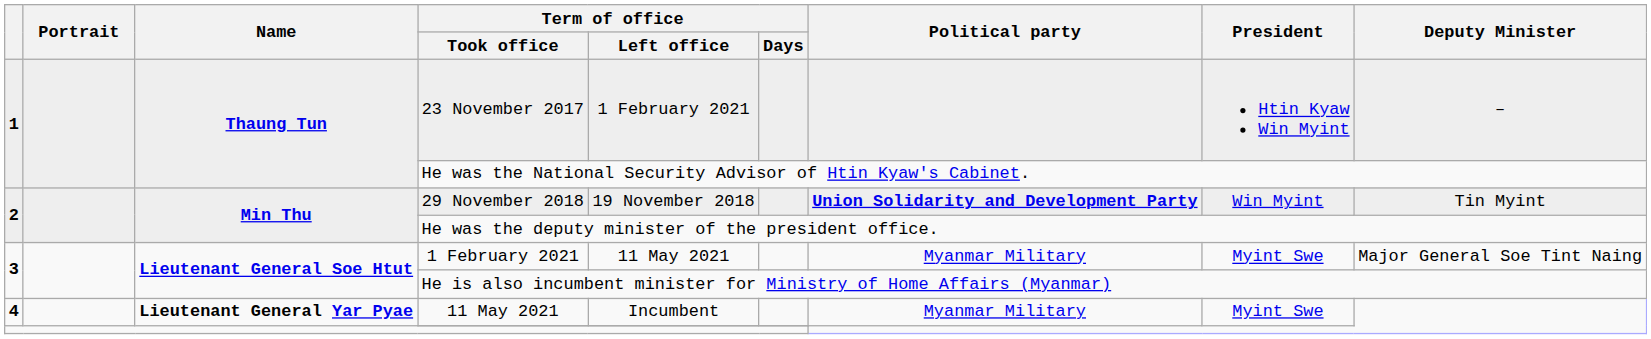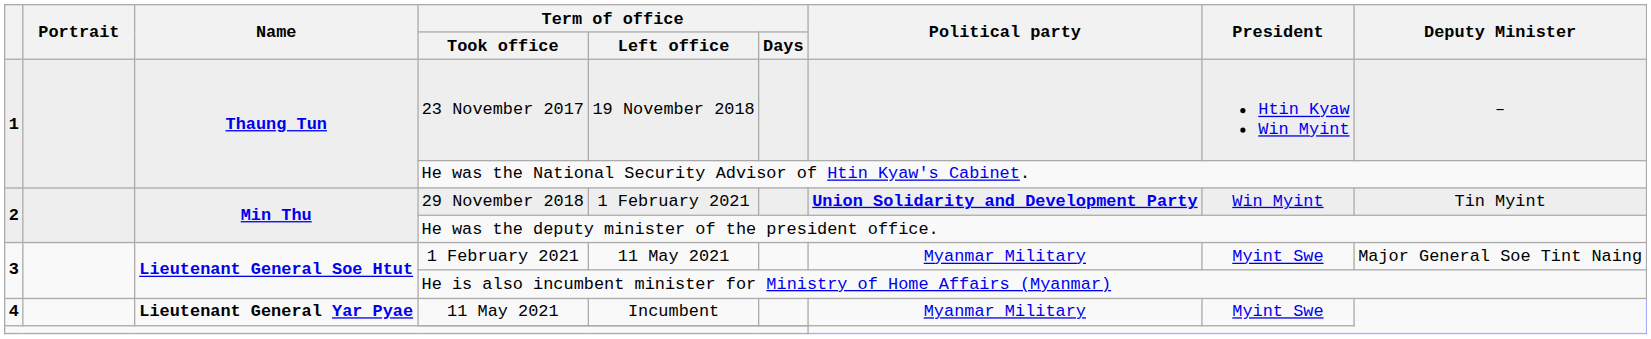(674, 110) 1 February 2021 -> (674, 110) 19 November 2018
(674, 201) 19 November 2018 -> (674, 201) 1 February 2021
